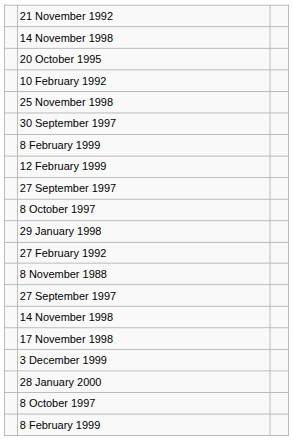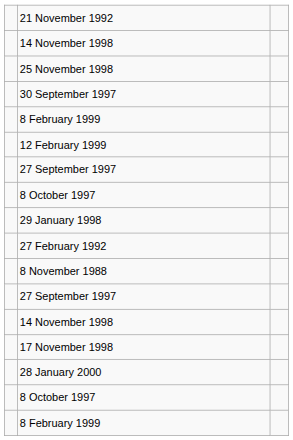- row: (11, 59)
- row: (11, 81)
- row: (11, 360)
